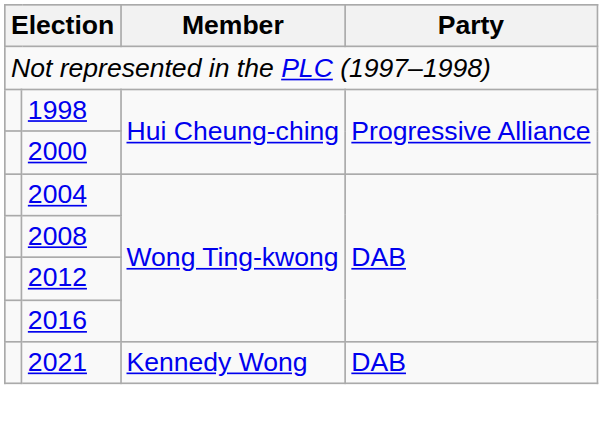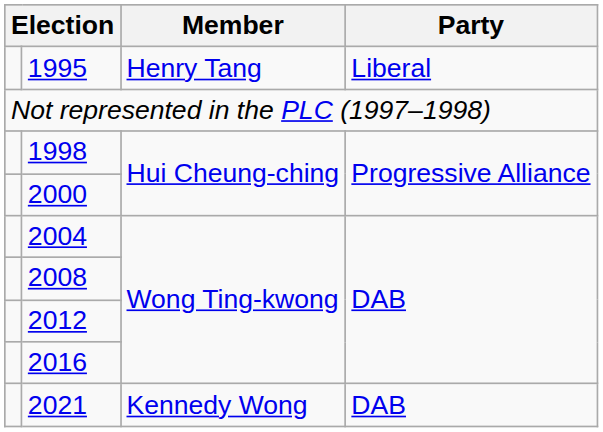+ row: (57, 67)
